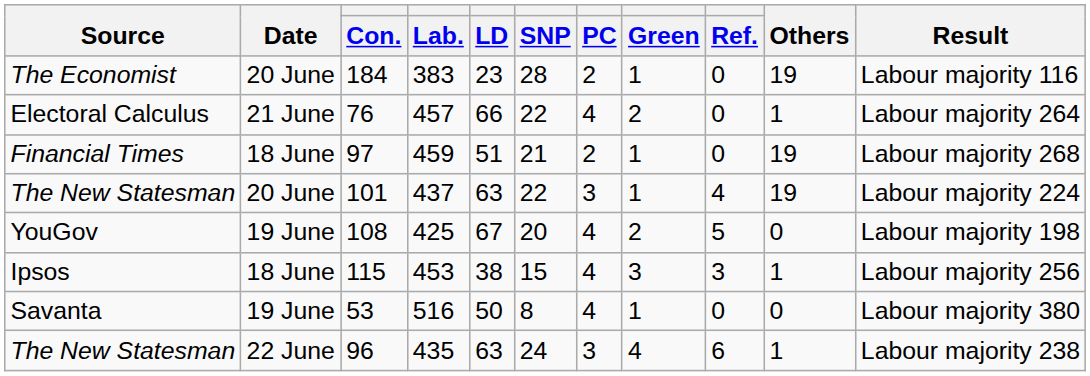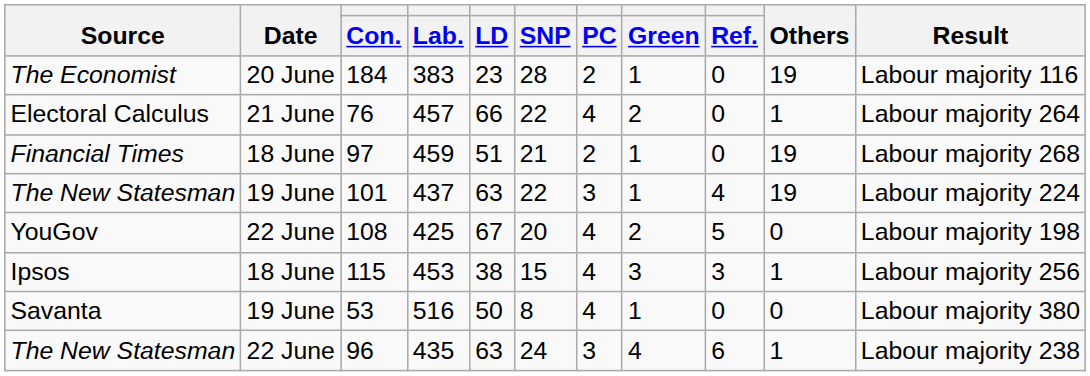(291, 192) 20 June -> (291, 192) 19 June
(291, 232) 19 June -> (291, 232) 22 June
